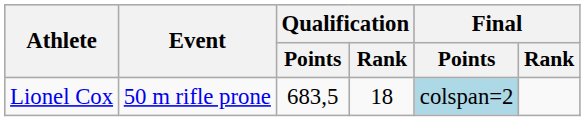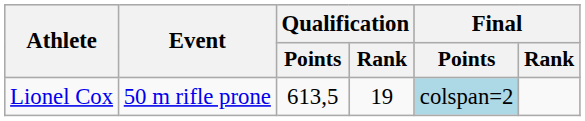(313, 96) 683,5 -> (313, 96) 613,5
(382, 96) 18 -> (382, 96) 19
